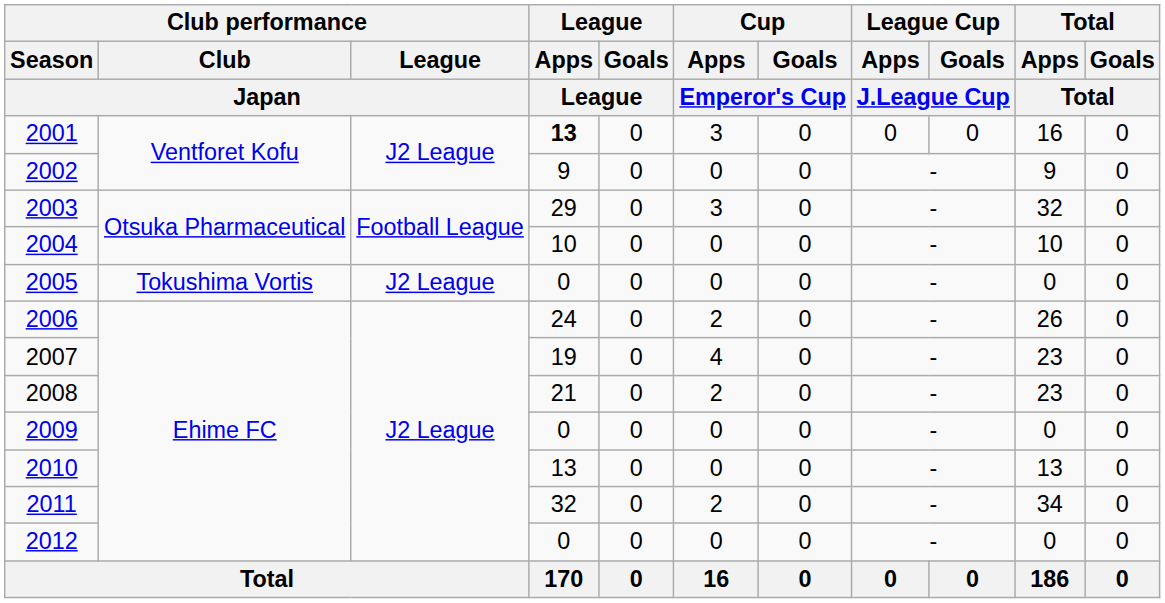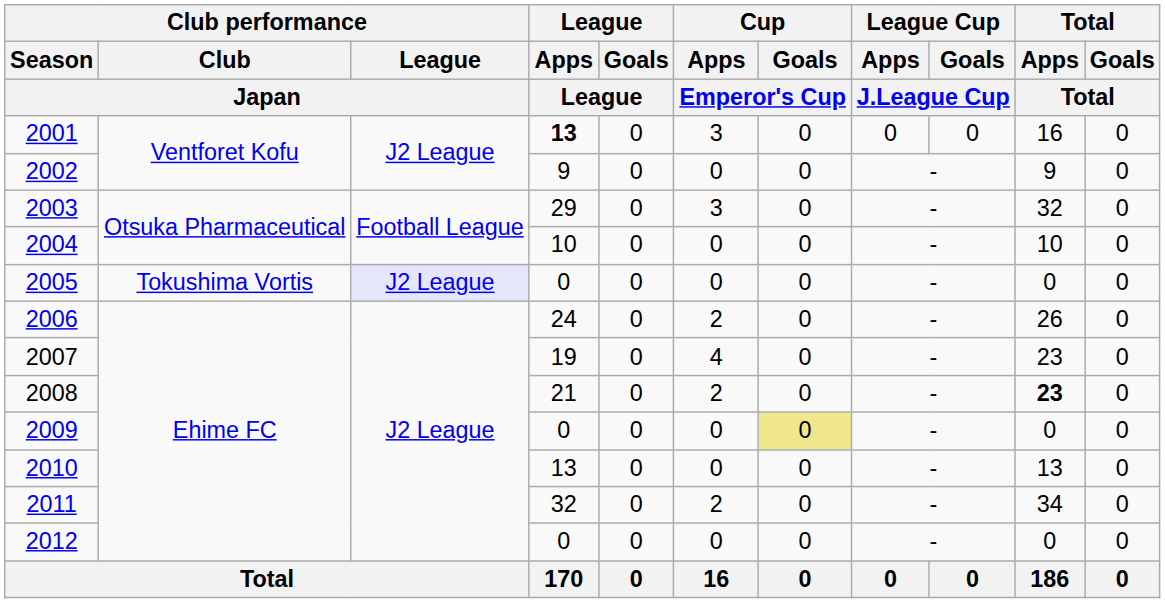(440, 282) no background -> (440, 282) lavender background
(1050, 393) normal -> (1050, 393) bold
(805, 430) no background -> (805, 430) khaki background
